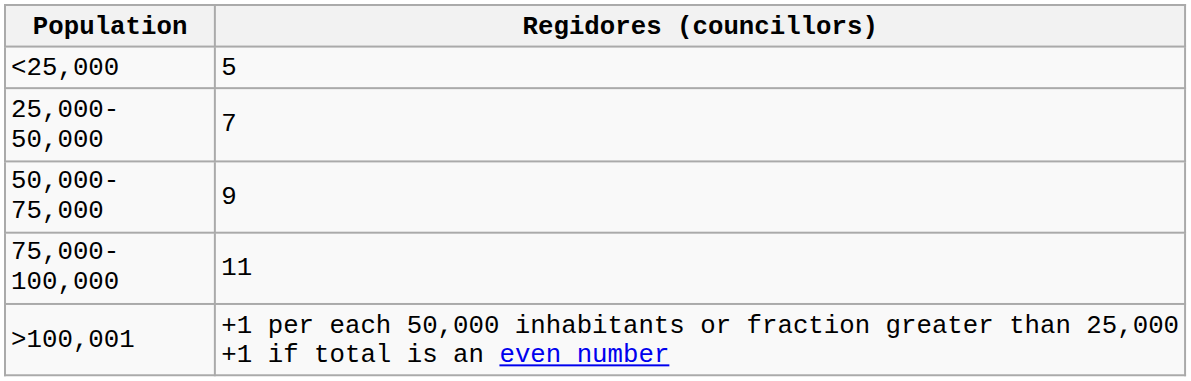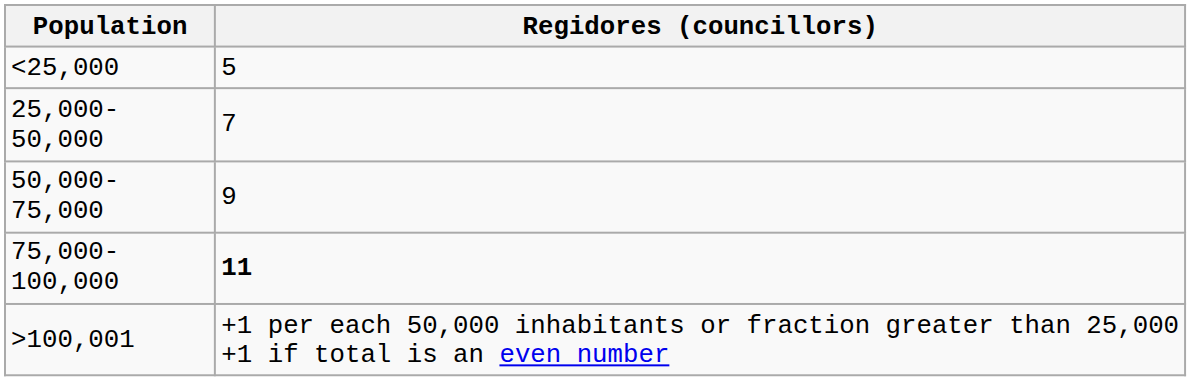(237, 268) normal -> (237, 268) bold
